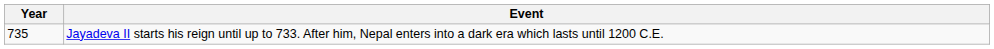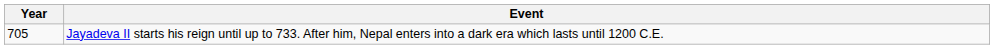(18, 34) 735 -> (18, 34) 705
